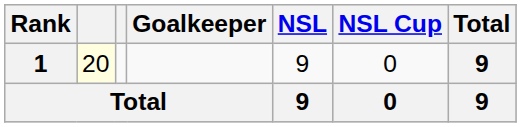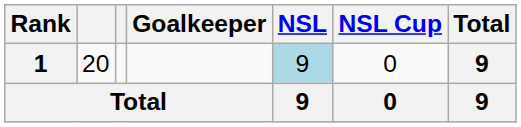(96, 63) lightyellow background -> (96, 63) no background
(302, 63) no background -> (302, 63) lightblue background
